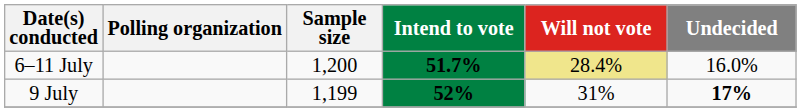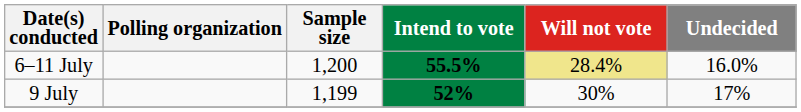(454, 65) 51.7% -> (454, 65) 55.5%
(596, 93) 31% -> (596, 93) 30%
(732, 93) bold -> (732, 93) normal
